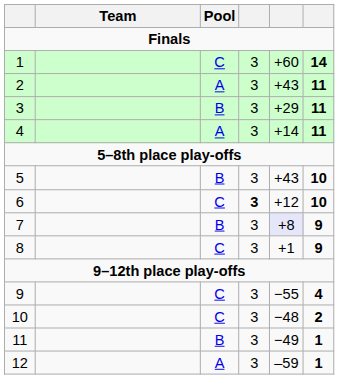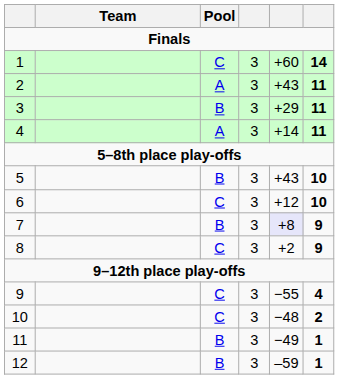(254, 201) bold -> (254, 201) normal
(286, 247) +1 -> (286, 247) +2
(220, 363) A -> (220, 363) B
